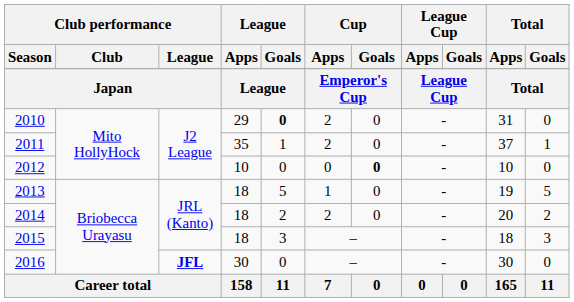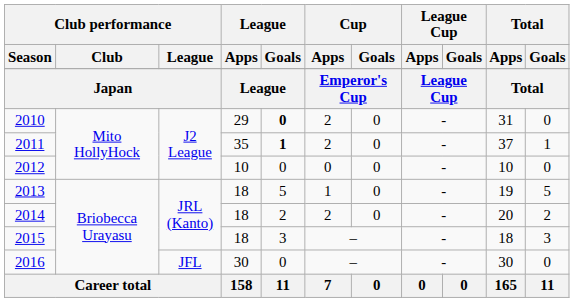(283, 144) normal -> (283, 144) bold
(377, 167) bold -> (377, 167) normal
(190, 262) bold -> (190, 262) normal
